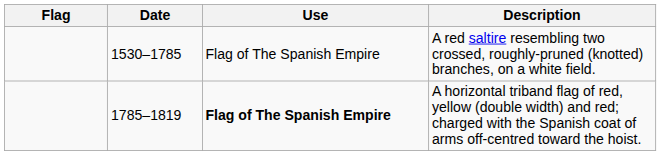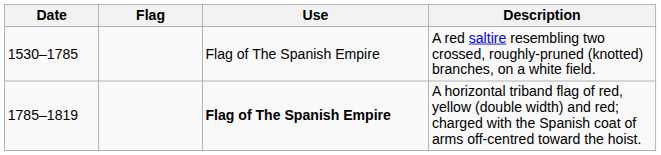columns swapped: (56, 15) <-> (155, 15)
